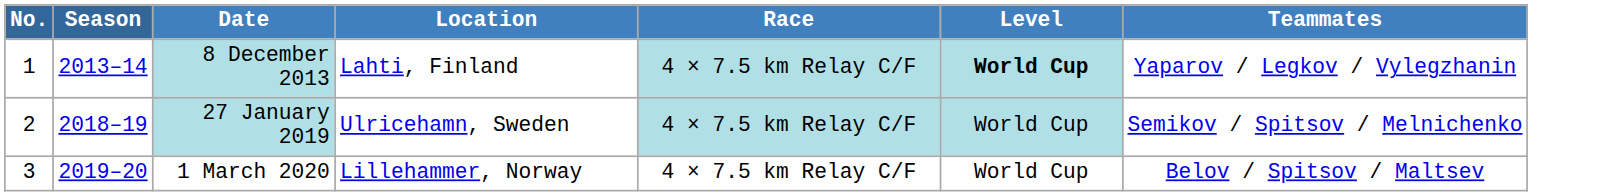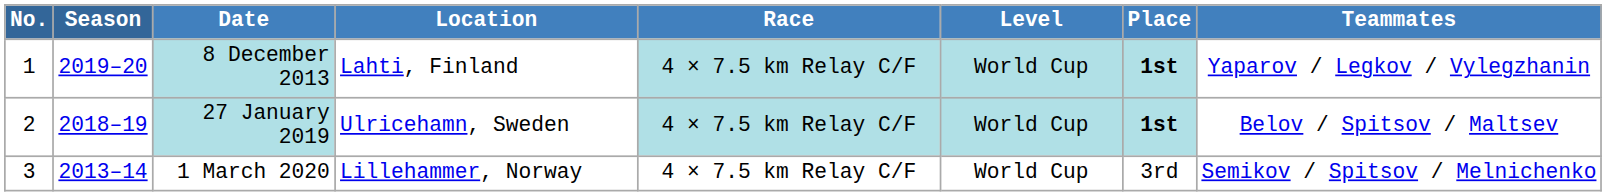+ column: (1159, 22)
(103, 69) 2013–14 -> (103, 69) 2019–20
(1031, 69) bold -> (1031, 69) normal
(1325, 127) Semikov / Spitsov / Melnichenko -> (1399, 127) Belov / Spitsov / Maltsev
(103, 173) 2019–20 -> (103, 173) 2013–14
(1325, 173) Belov / Spitsov / Maltsev -> (1399, 173) Semikov / Spitsov / Melnichenko
